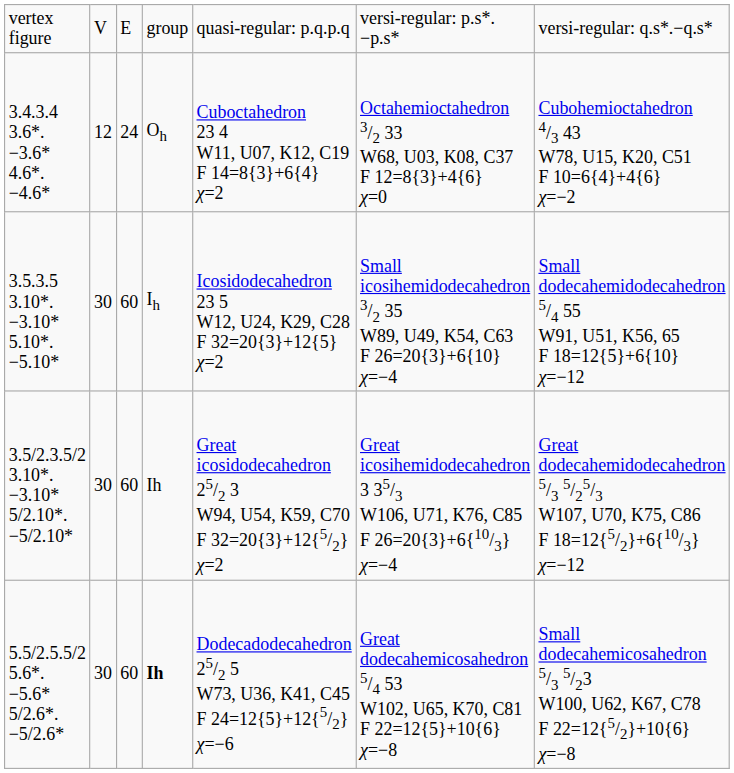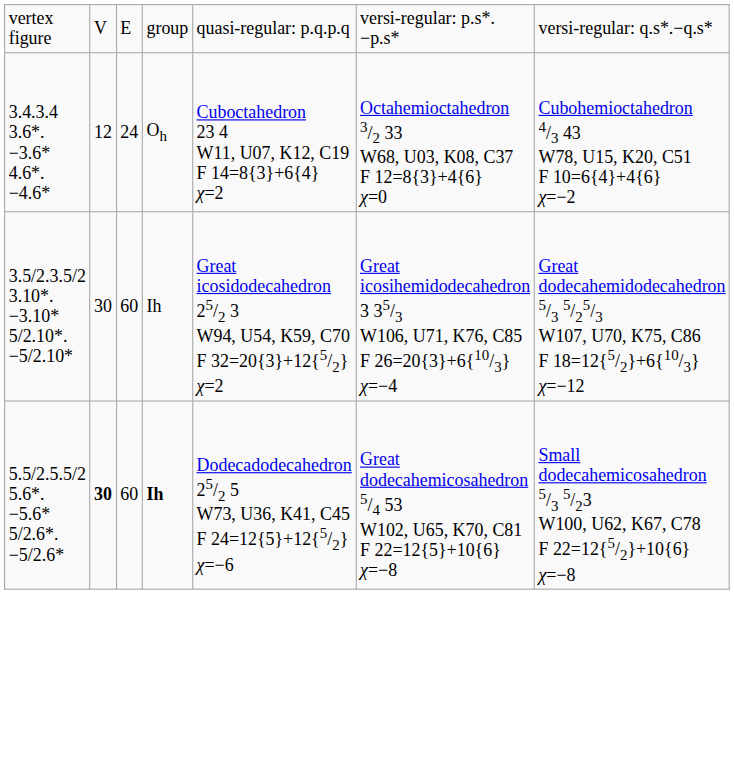- row: (34, 321)
(103, 673) normal -> (103, 494) bold
